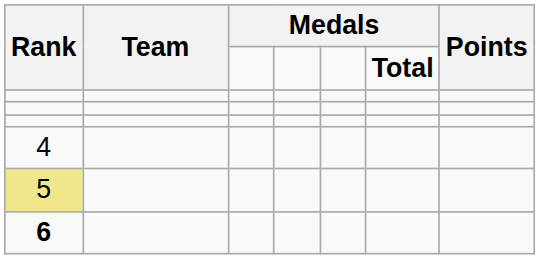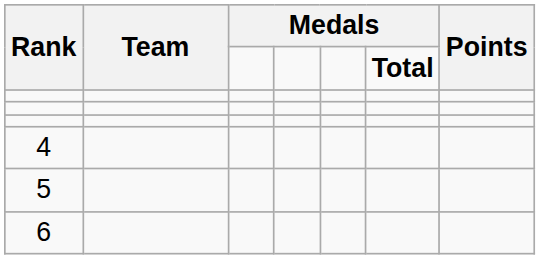(44, 189) khaki background -> (44, 189) no background
(44, 232) bold -> (44, 232) normal
